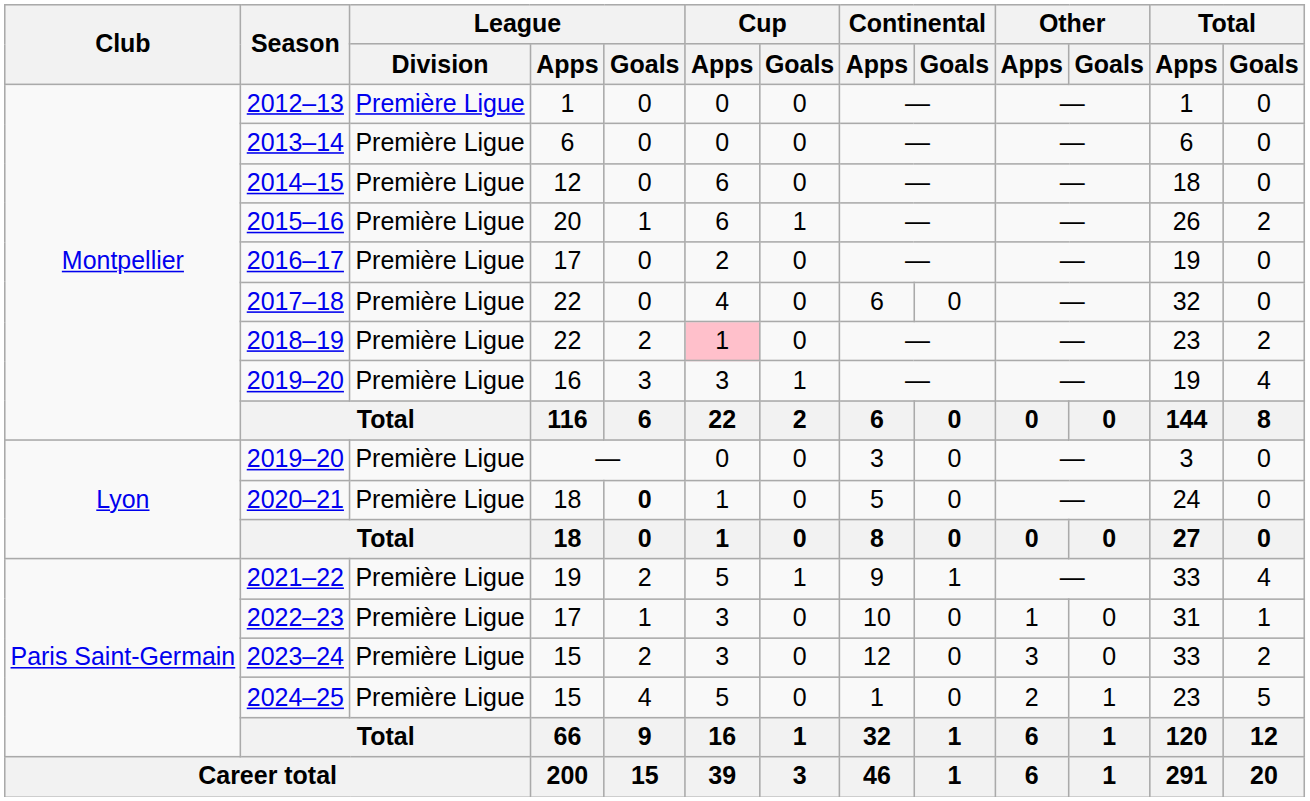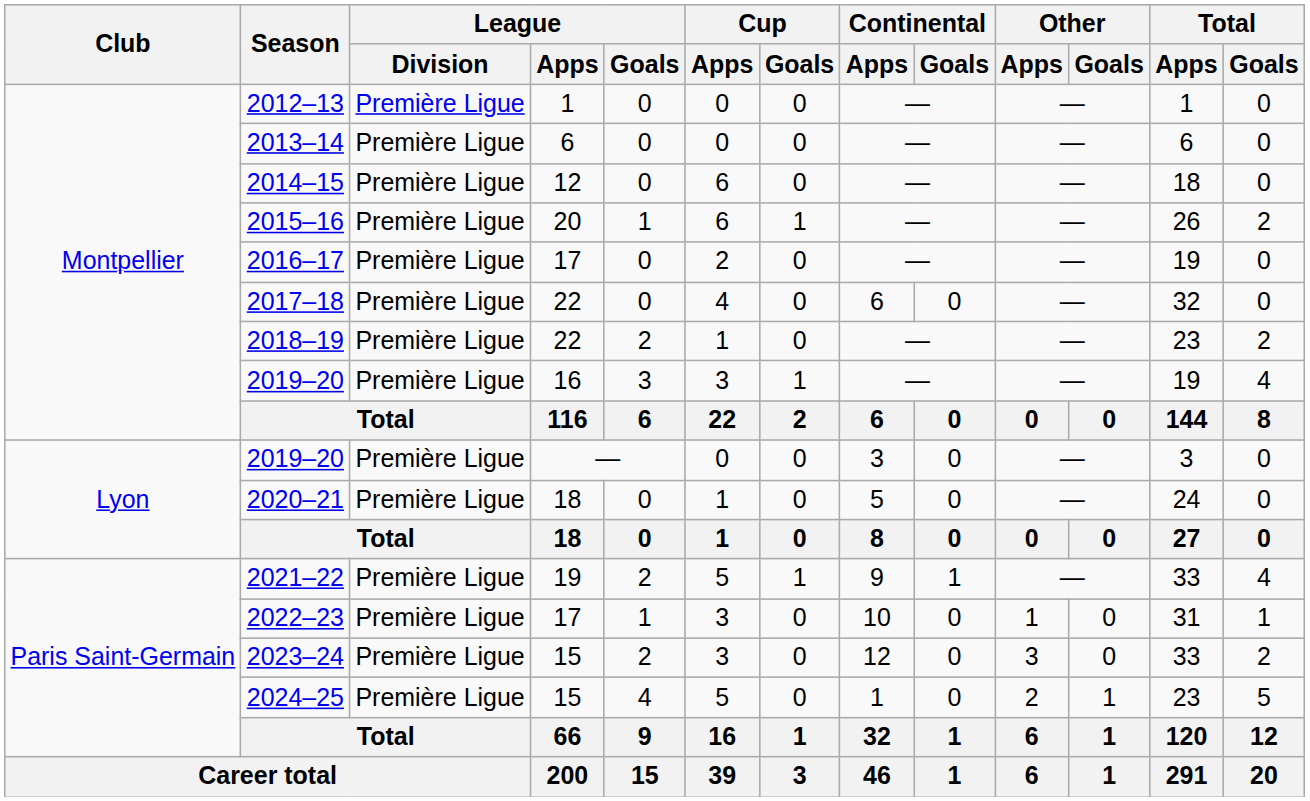(722, 340) pink background -> (722, 340) no background
(645, 499) bold -> (645, 499) normal
